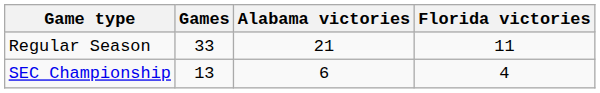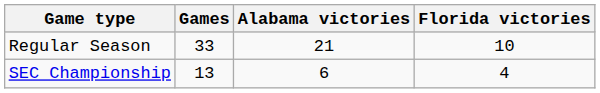(504, 46) 11 -> (504, 46) 10
